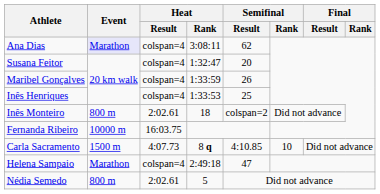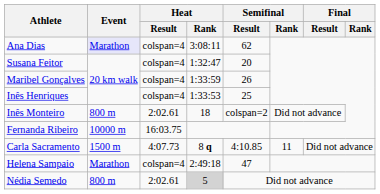(287, 147) 10 -> (287, 147) 11
(205, 181) no background -> (205, 181) lightgrey background
